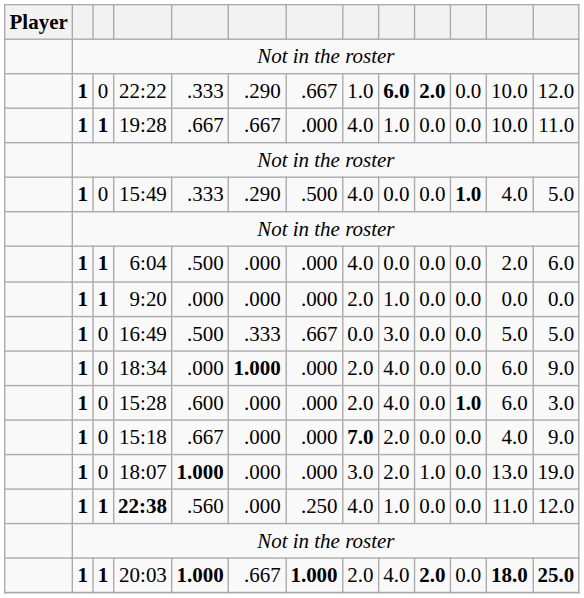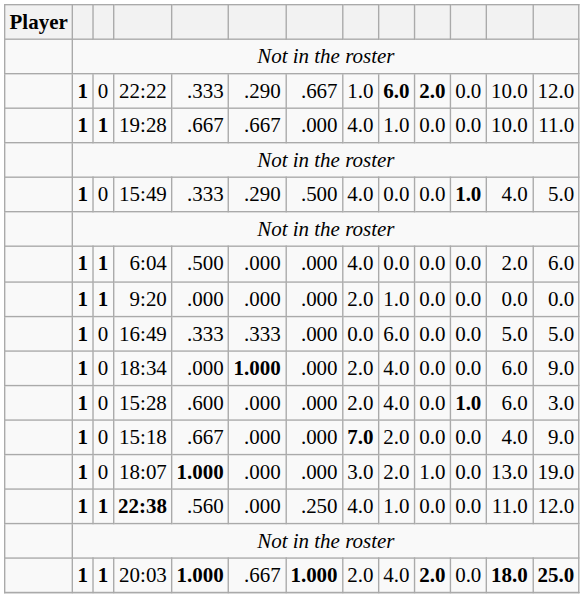(205, 333) .500 -> (205, 333) .333
(319, 333) .667 -> (319, 333) .000
(396, 333) 3.0 -> (396, 333) 6.0
